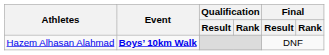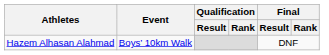(158, 43) bold -> (155, 43) normal
